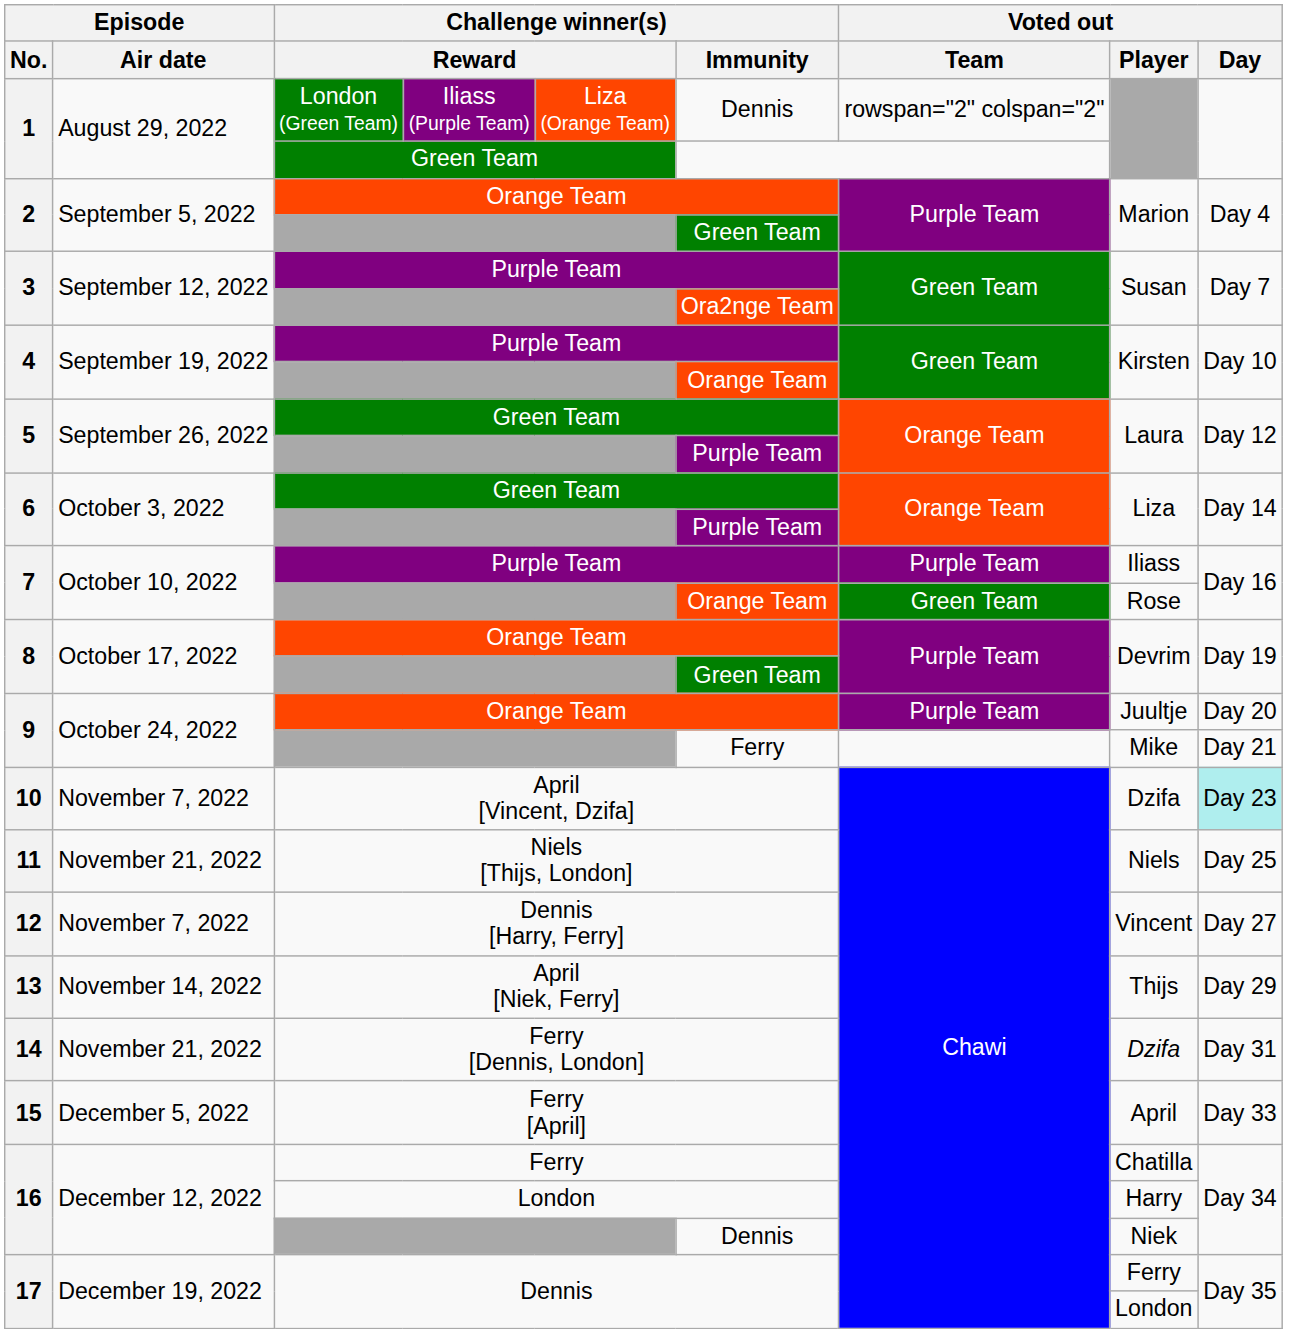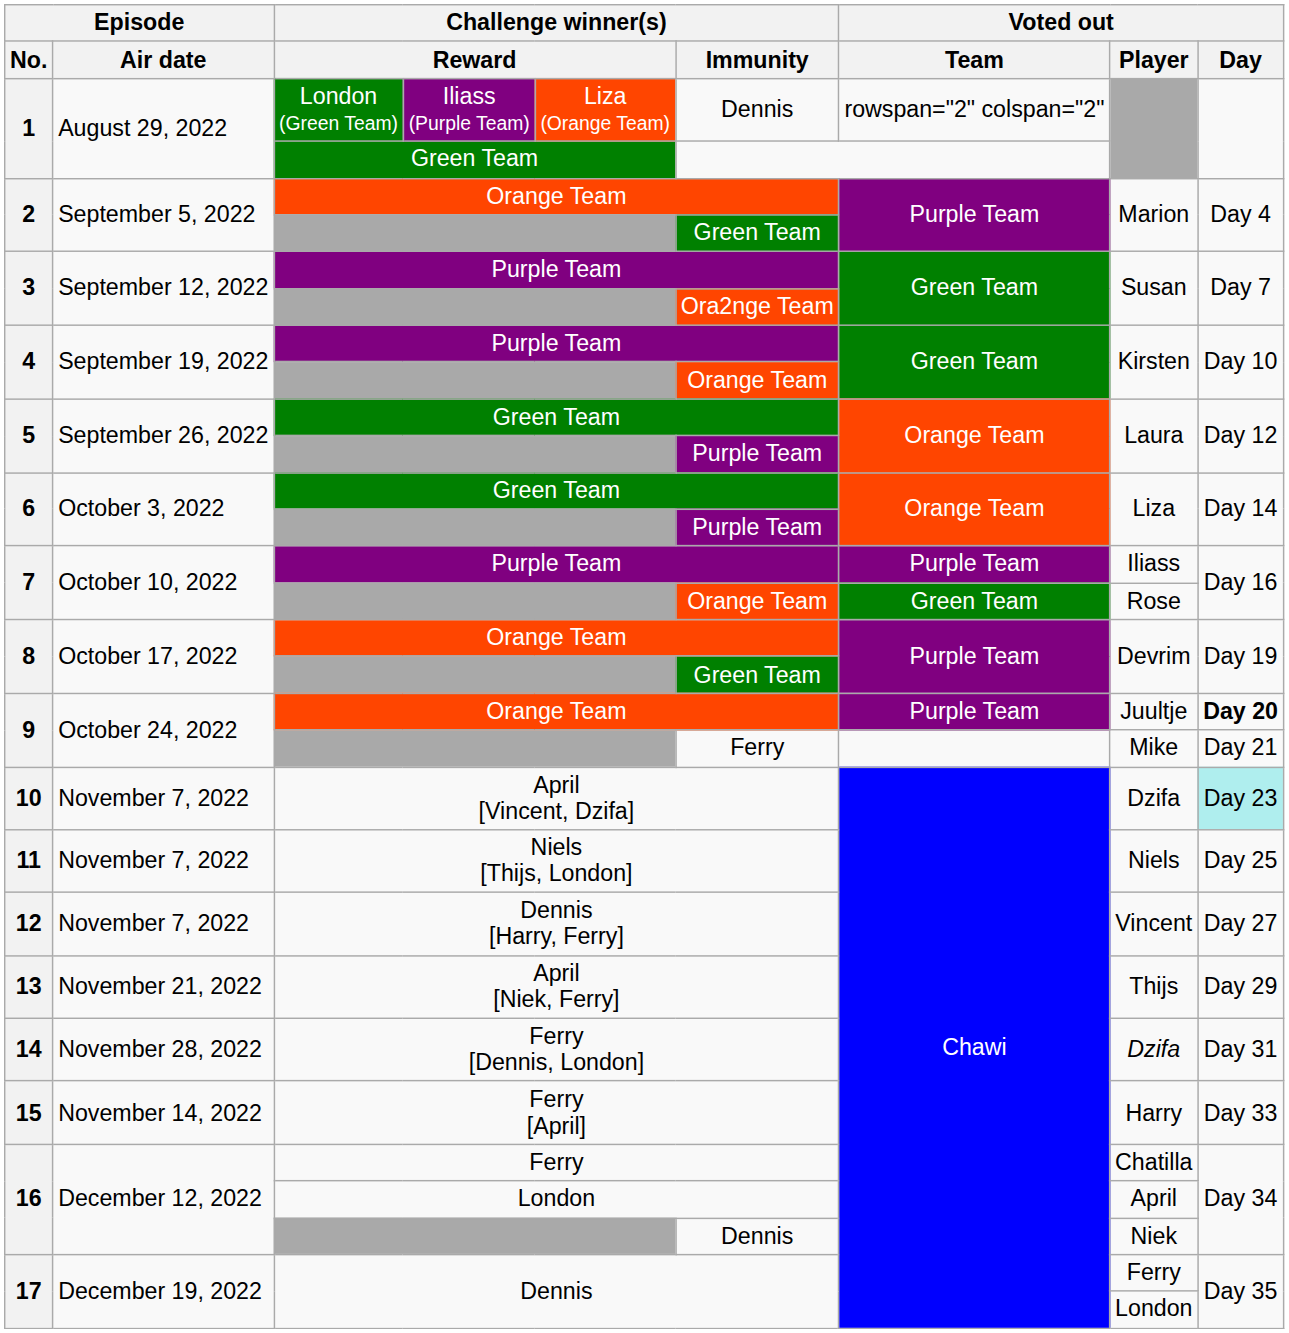(1240, 711) normal -> (1241, 711) bold
(160, 860) November 21, 2022 -> (154, 860) November 7, 2022
(160, 986) November 14, 2022 -> (160, 986) November 21, 2022
(160, 1049) November 21, 2022 -> (160, 1049) November 28, 2022
(154, 1112) December 5, 2022 -> (160, 1112) November 14, 2022
(1154, 1112) April -> (1154, 1112) Harry
(1154, 1199) Harry -> (1154, 1199) April
